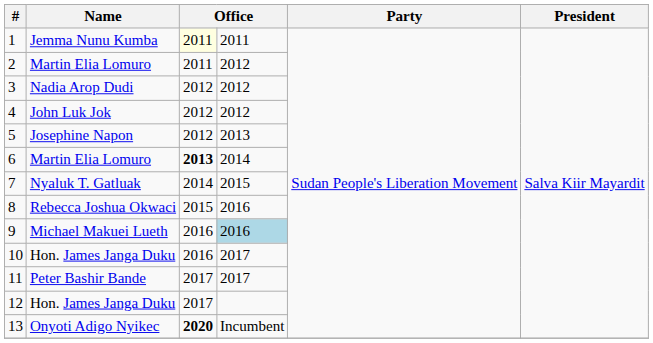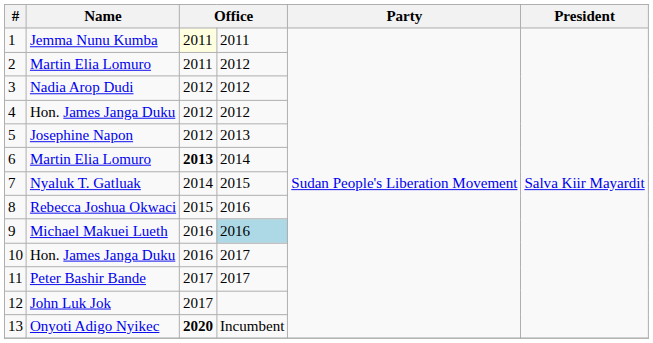(70, 111) John Luk Jok -> (103, 111) Hon. James Janga Duku
(103, 302) Hon. James Janga Duku -> (70, 302) John Luk Jok
